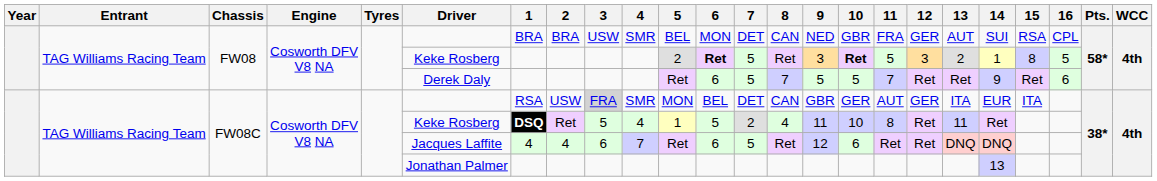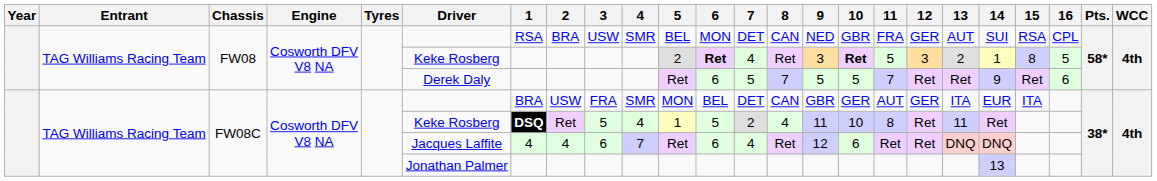(529, 37) BRA -> (529, 37) RSA
(751, 58) 5 -> (751, 58) 4
(529, 101) RSA -> (529, 101) BRA
(603, 101) lightgrey background -> (603, 101) no background
(751, 144) 5 -> (751, 144) 4
